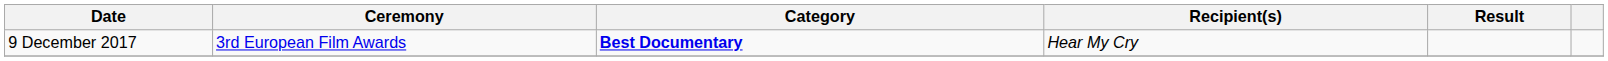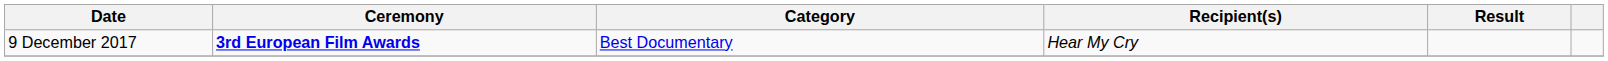(311, 42) normal -> (318, 42) bold
(671, 42) bold -> (666, 42) normal
